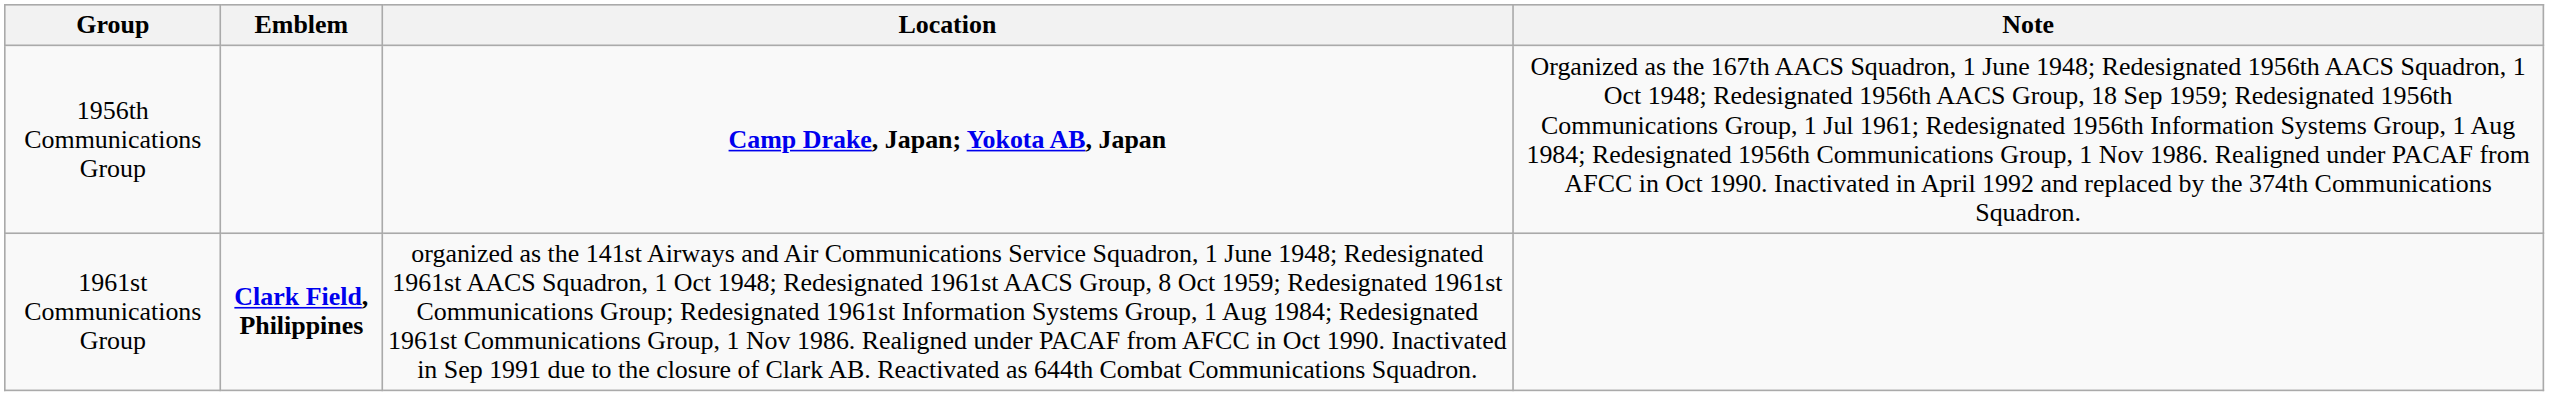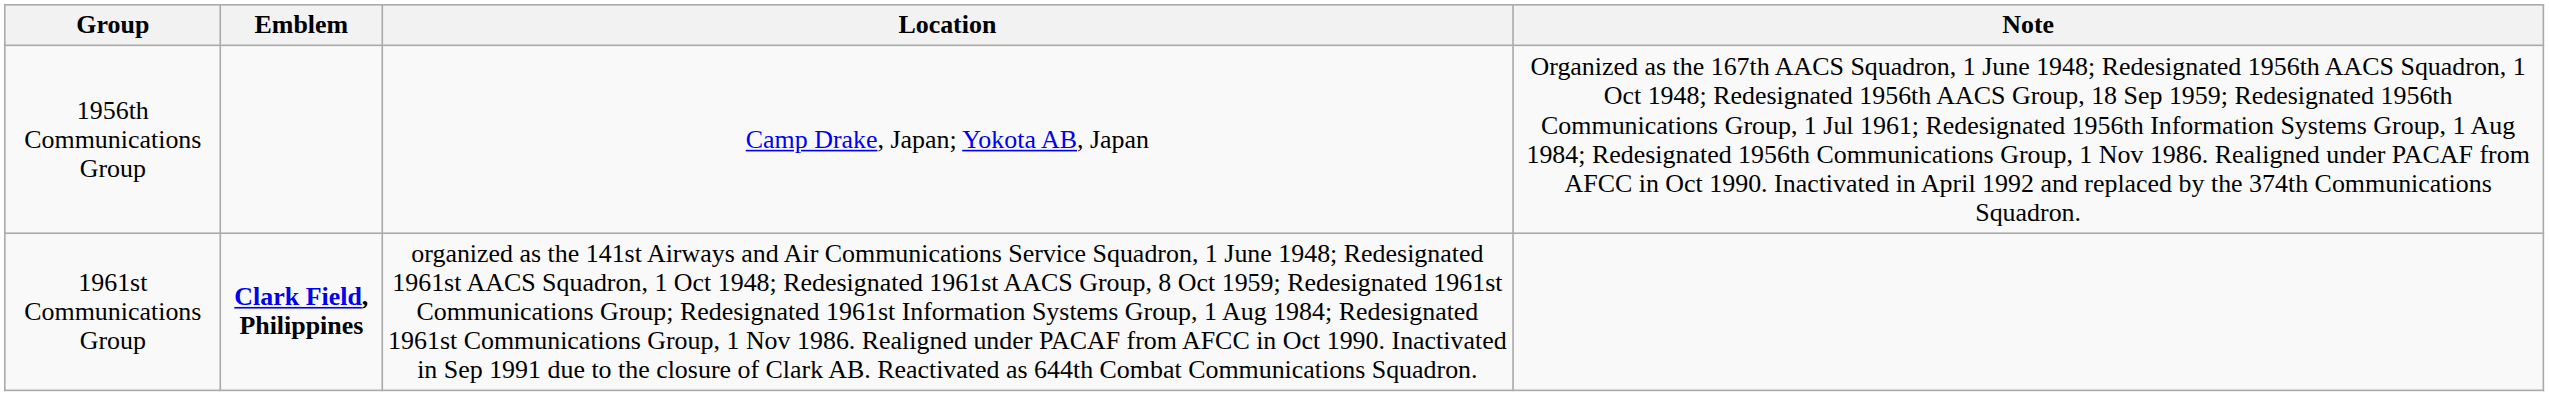(947, 139) bold -> (947, 139) normal
